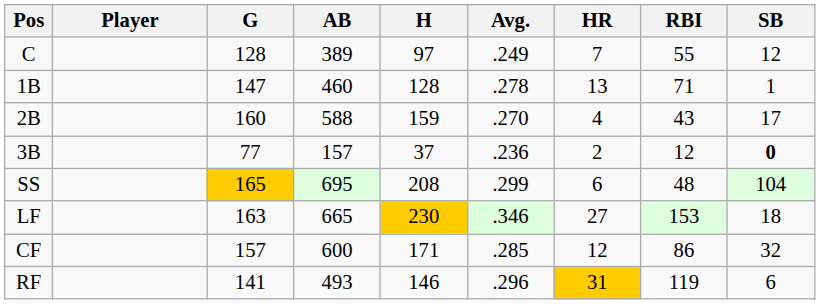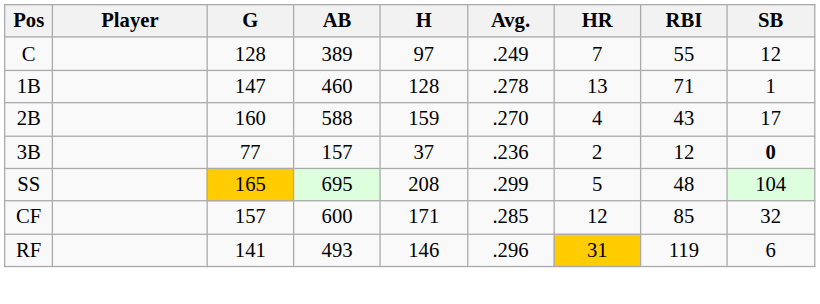(597, 184) 6 -> (597, 184) 5
- row: (29, 217)
(684, 250) 86 -> (684, 217) 85
